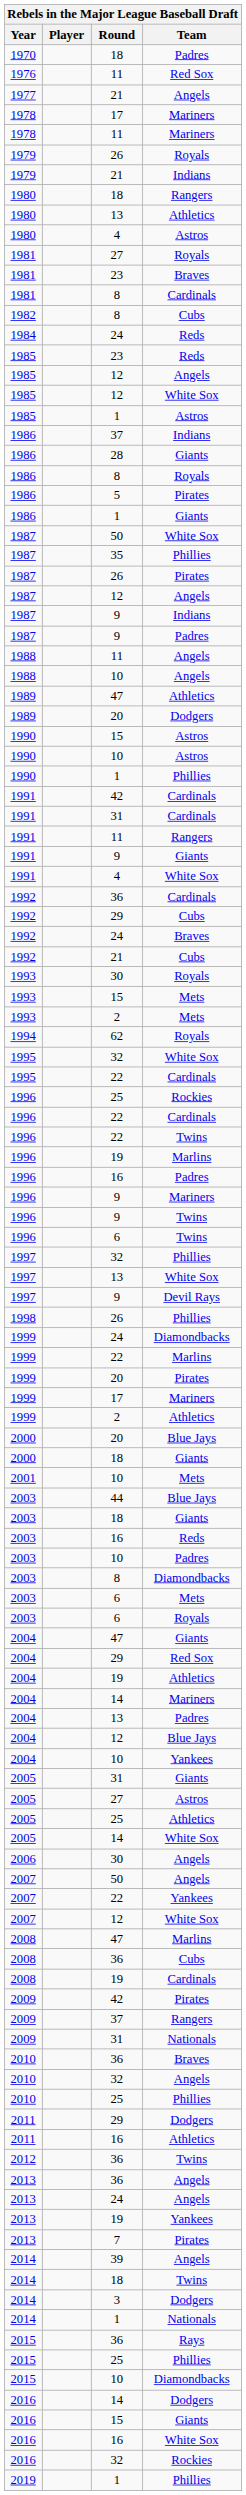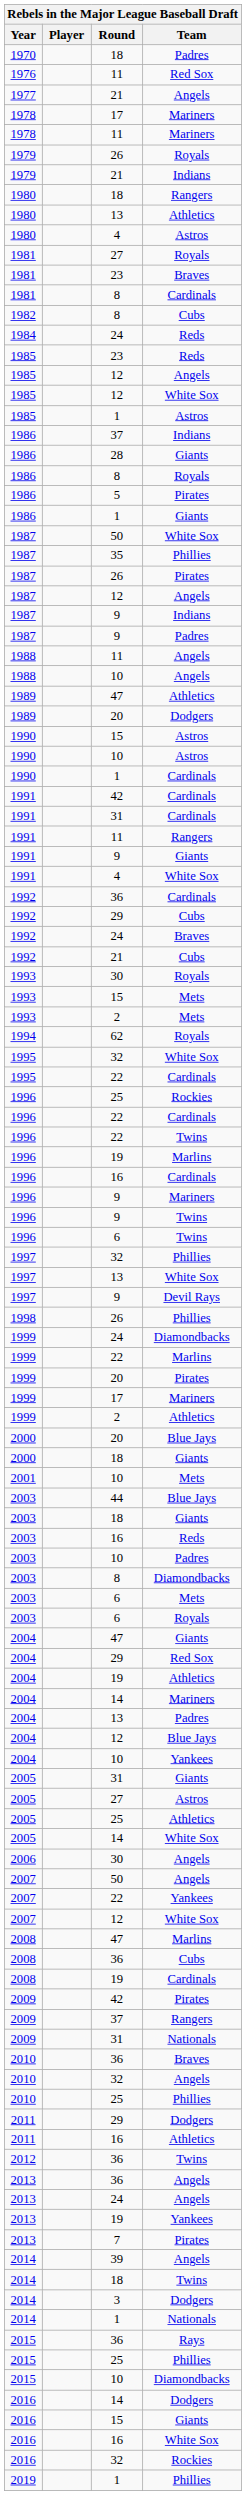(192, 776) Phillies -> (192, 776) Cardinals
(192, 1177) Padres -> (192, 1177) Cardinals
